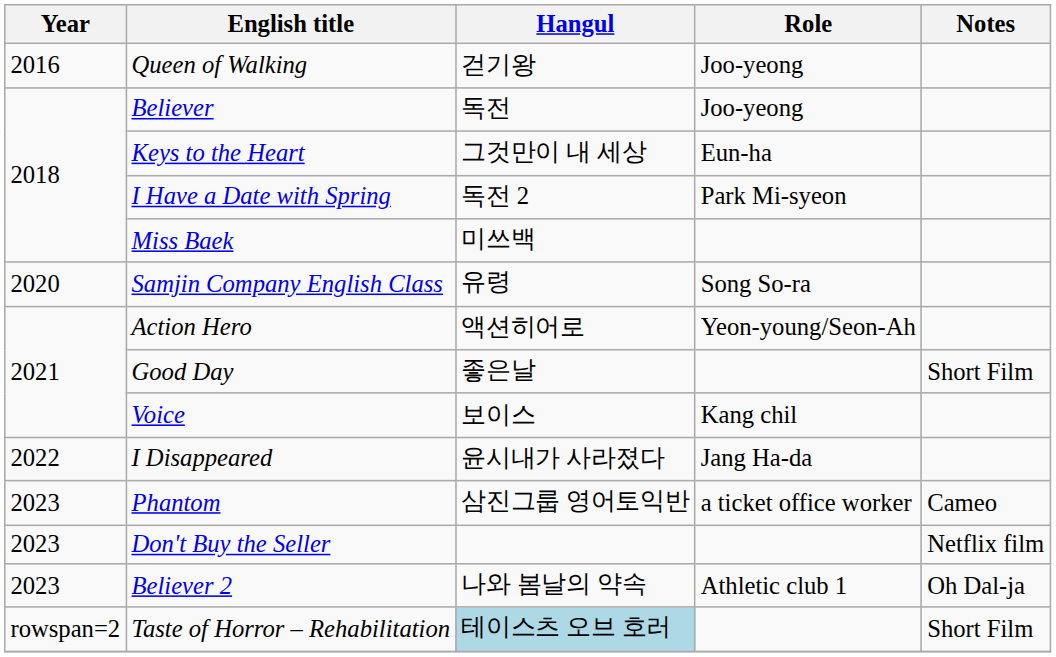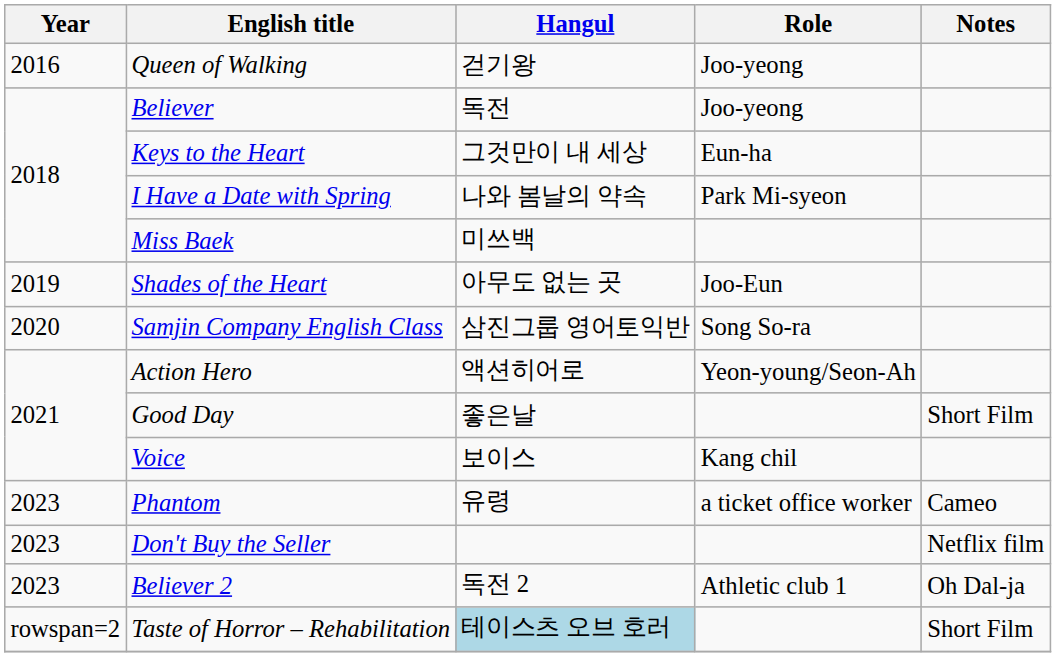(495, 195) 독전 2 -> (554, 195) 나와 봄날의 약속
+ row: (229, 283)
(486, 283) 유령 -> (575, 326) 삼진그룹 영어토익반
- row: (202, 458)
(575, 501) 삼진그룹 영어토익반 -> (486, 501) 유령
(554, 584) 나와 봄날의 약속 -> (495, 584) 독전 2
